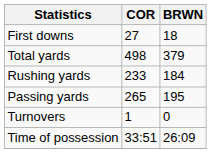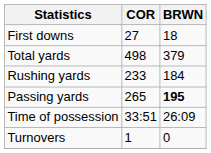(174, 96) normal -> (174, 96) bold
rows swapped: (36, 117) <-> (63, 138)
